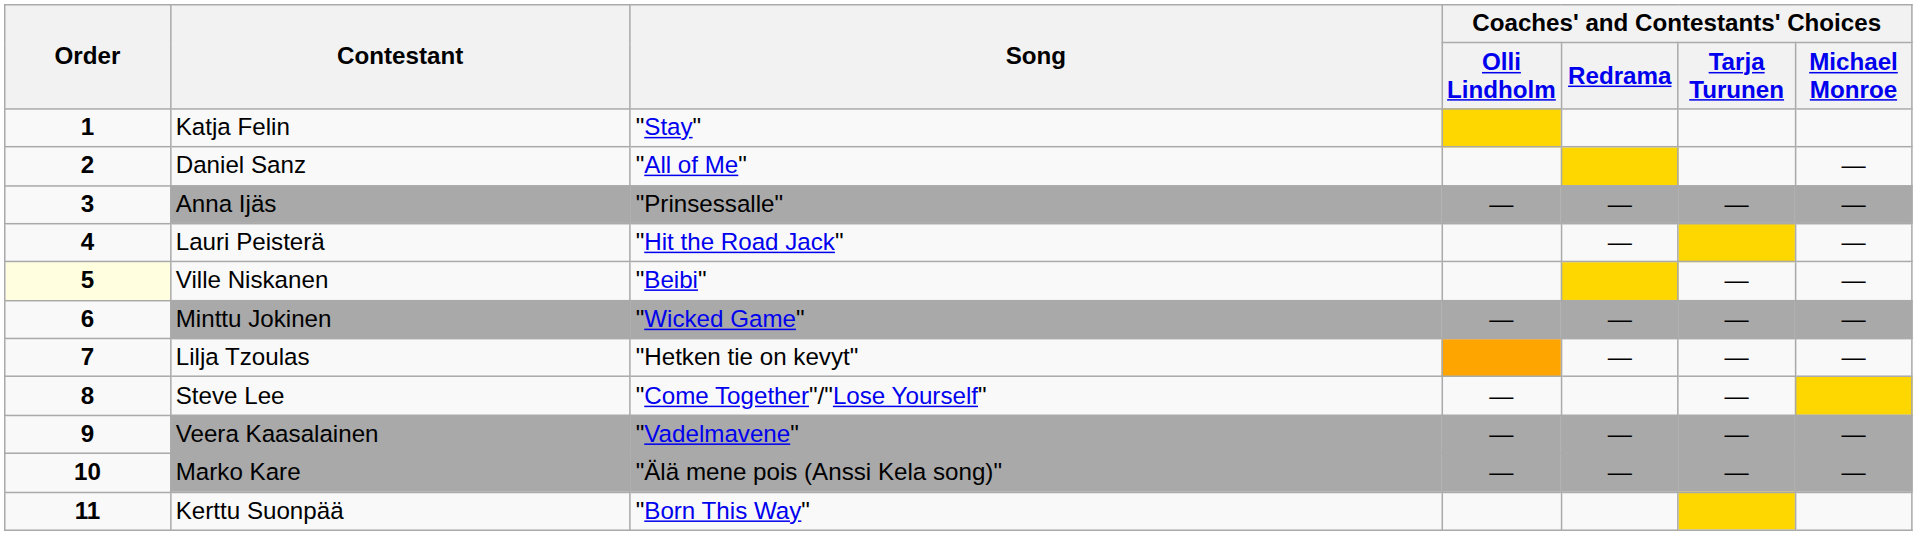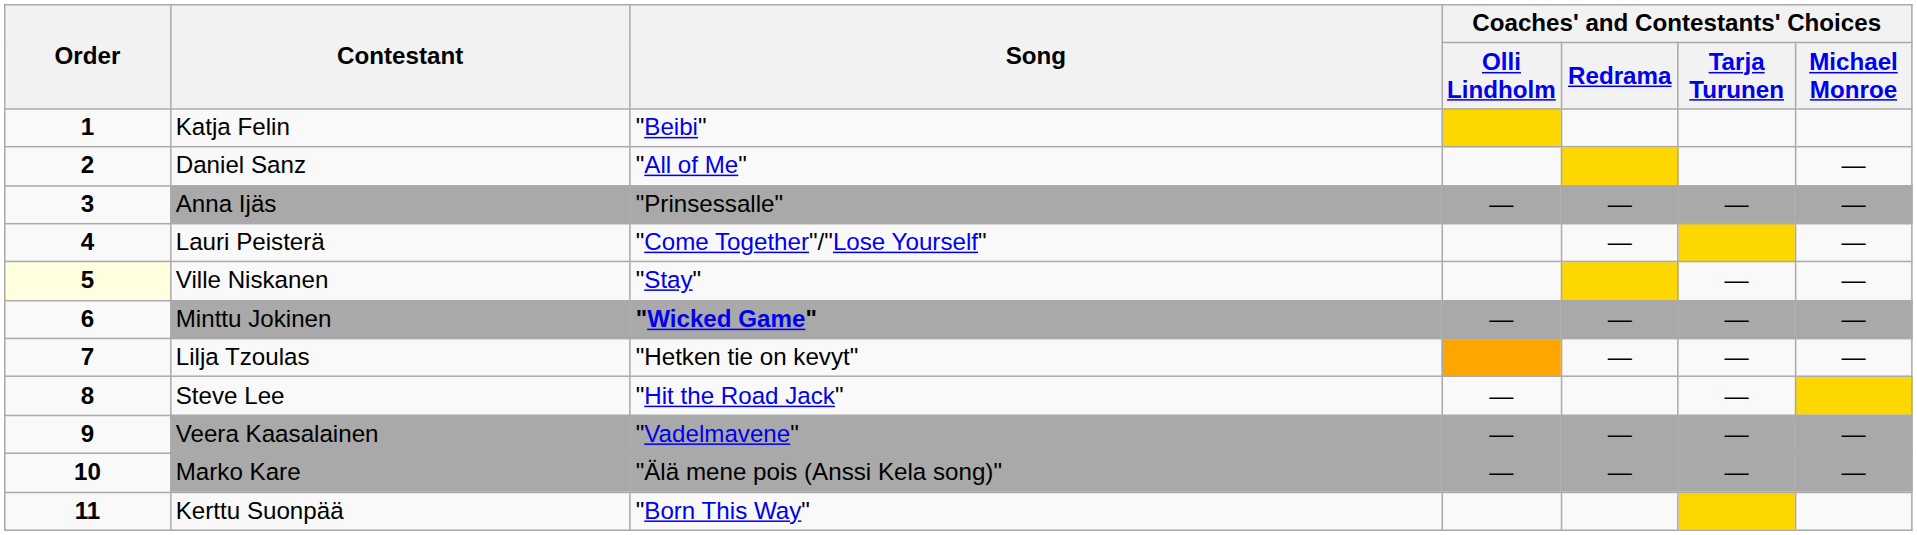(668, 127) "Stay" -> (671, 127) "Beibi"
(740, 242) "Hit the Road Jack" -> (811, 242) "Come Together"/"Lose Yourself"
(671, 280) "Beibi" -> (668, 280) "Stay"
(720, 319) normal -> (726, 319) bold
(811, 395) "Come Together"/"Lose Yourself" -> (740, 395) "Hit the Road Jack"
